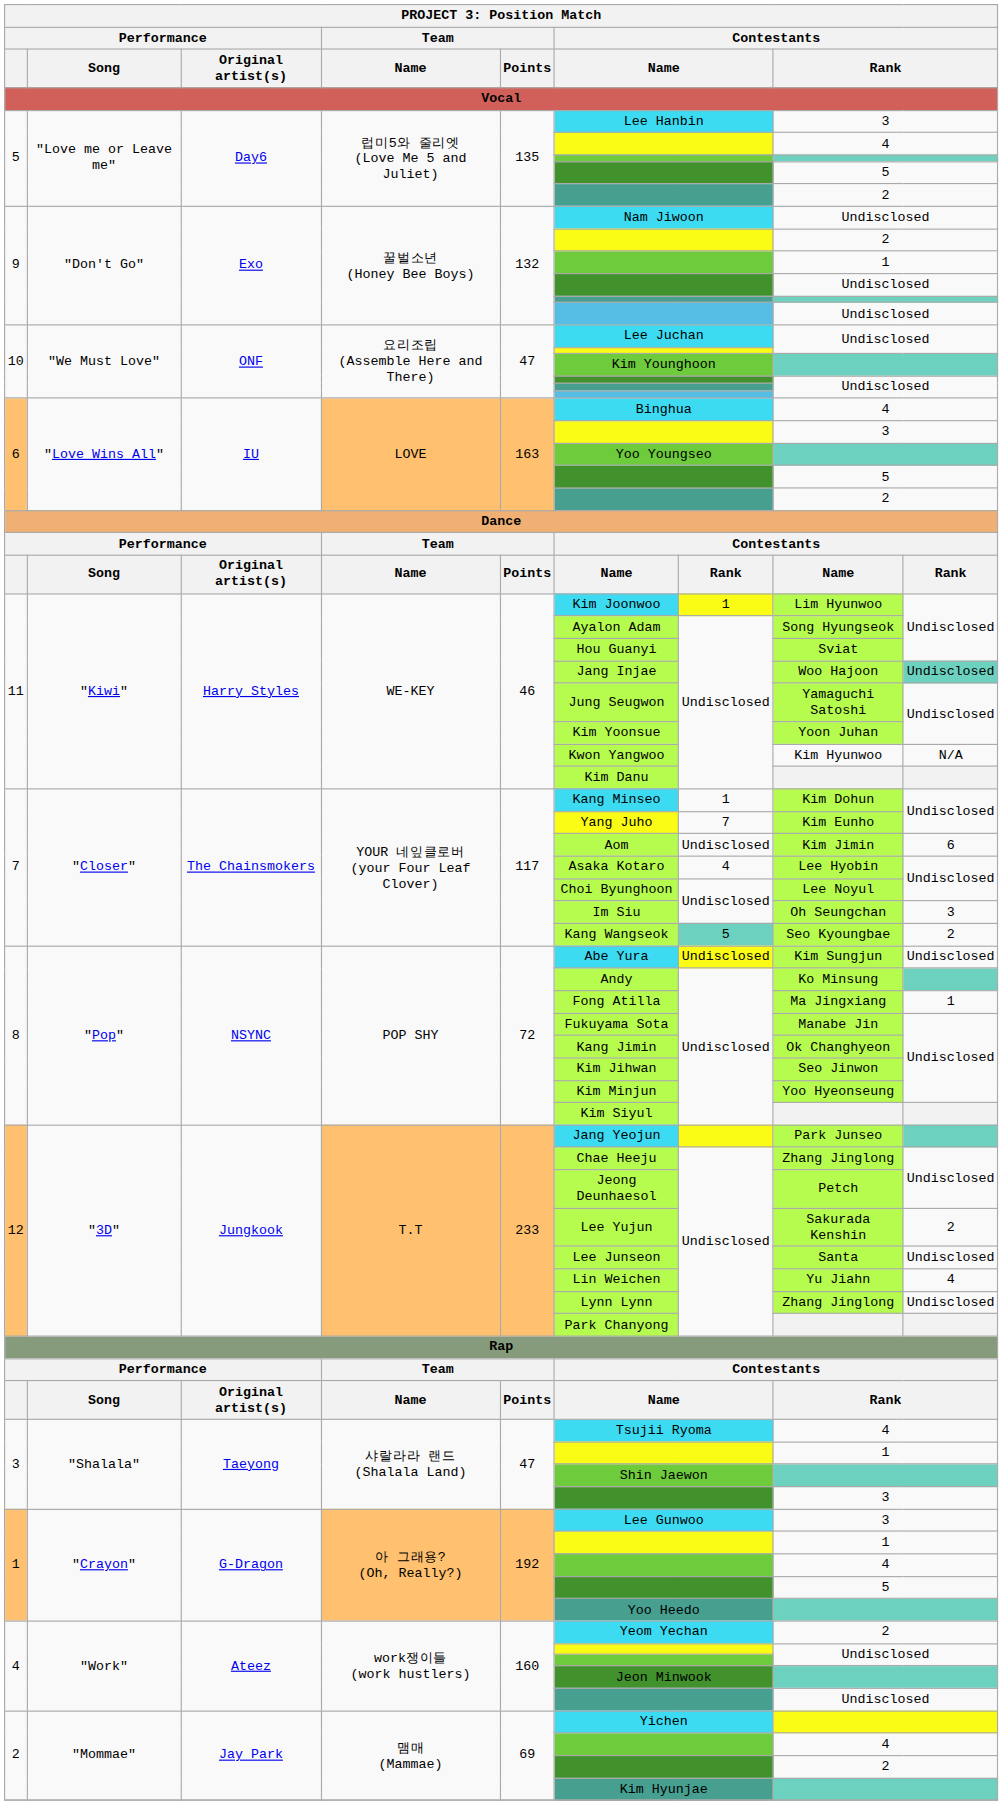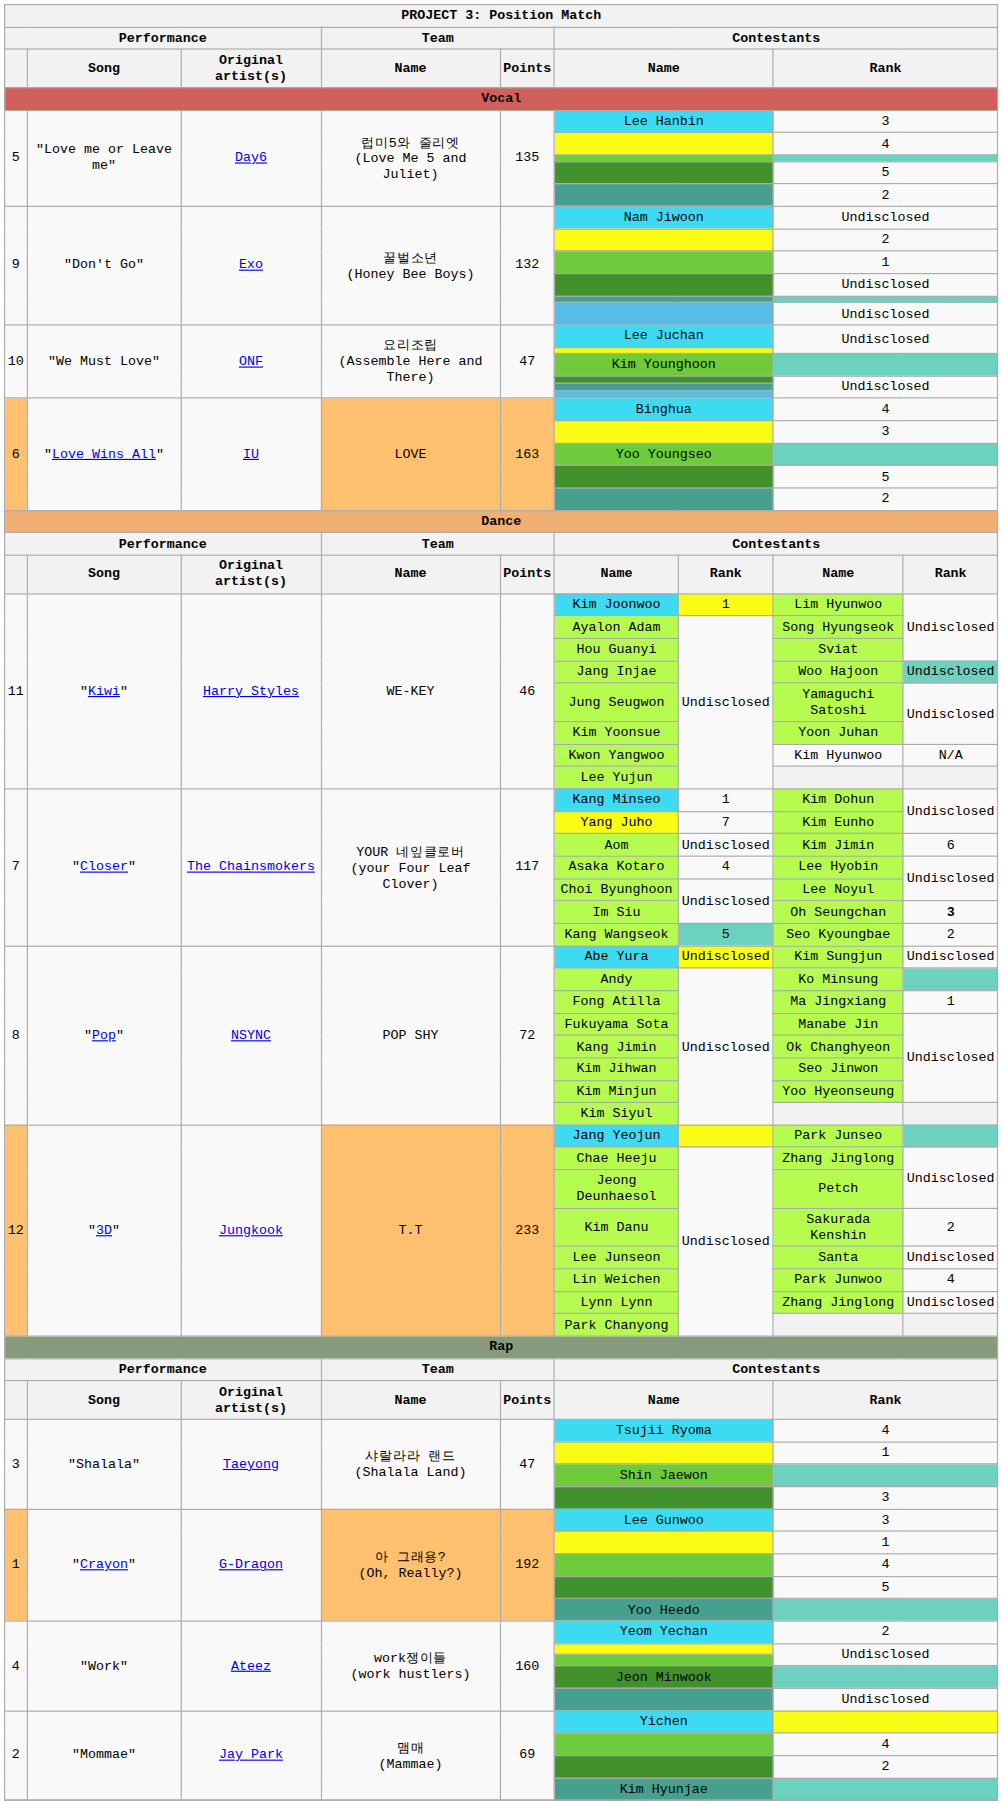(617, 777) Kim Danu -> (617, 777) Lee Yujun
(951, 912) normal -> (951, 912) bold
(617, 1227) Lee Yujun -> (617, 1227) Kim Danu
(838, 1280) Yu Jiahn -> (838, 1280) Park Junwoo
